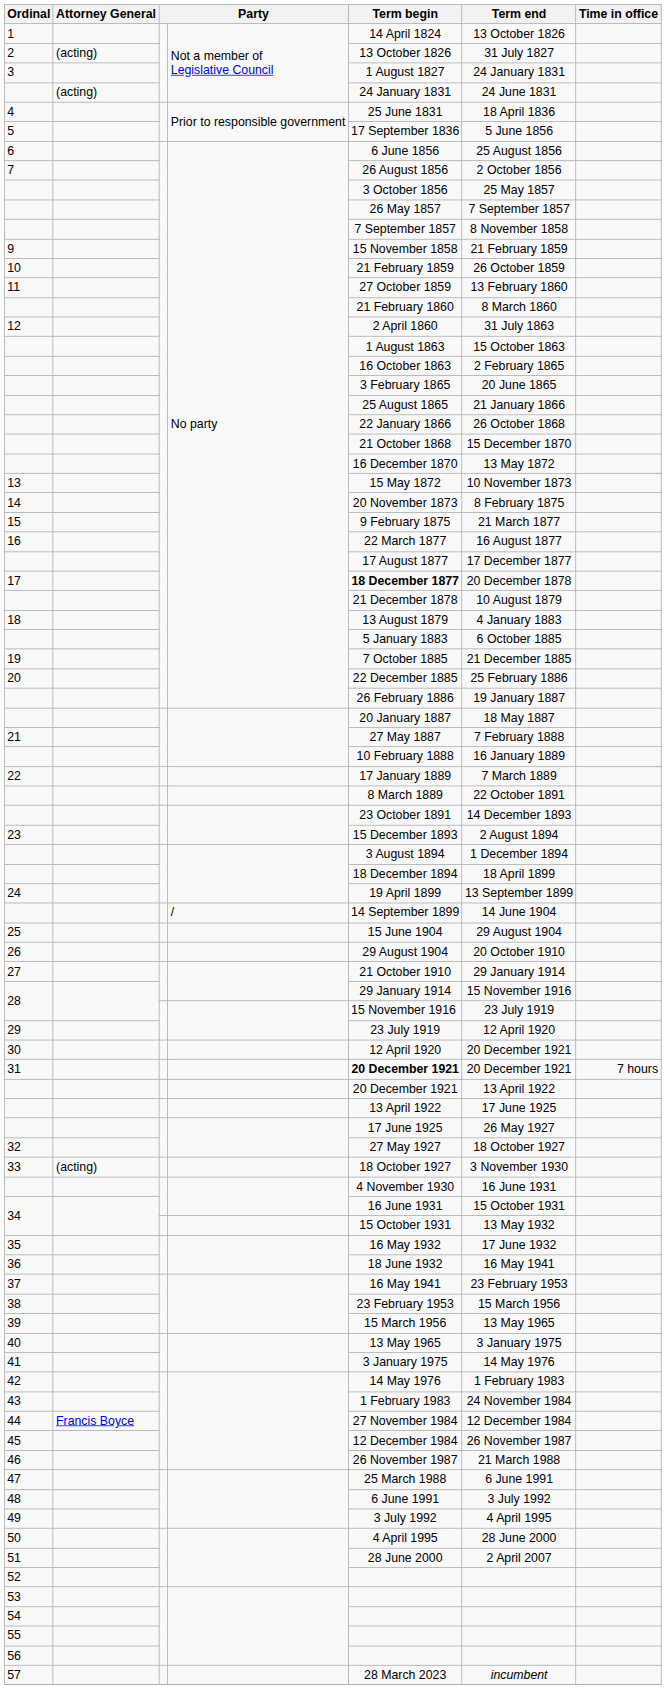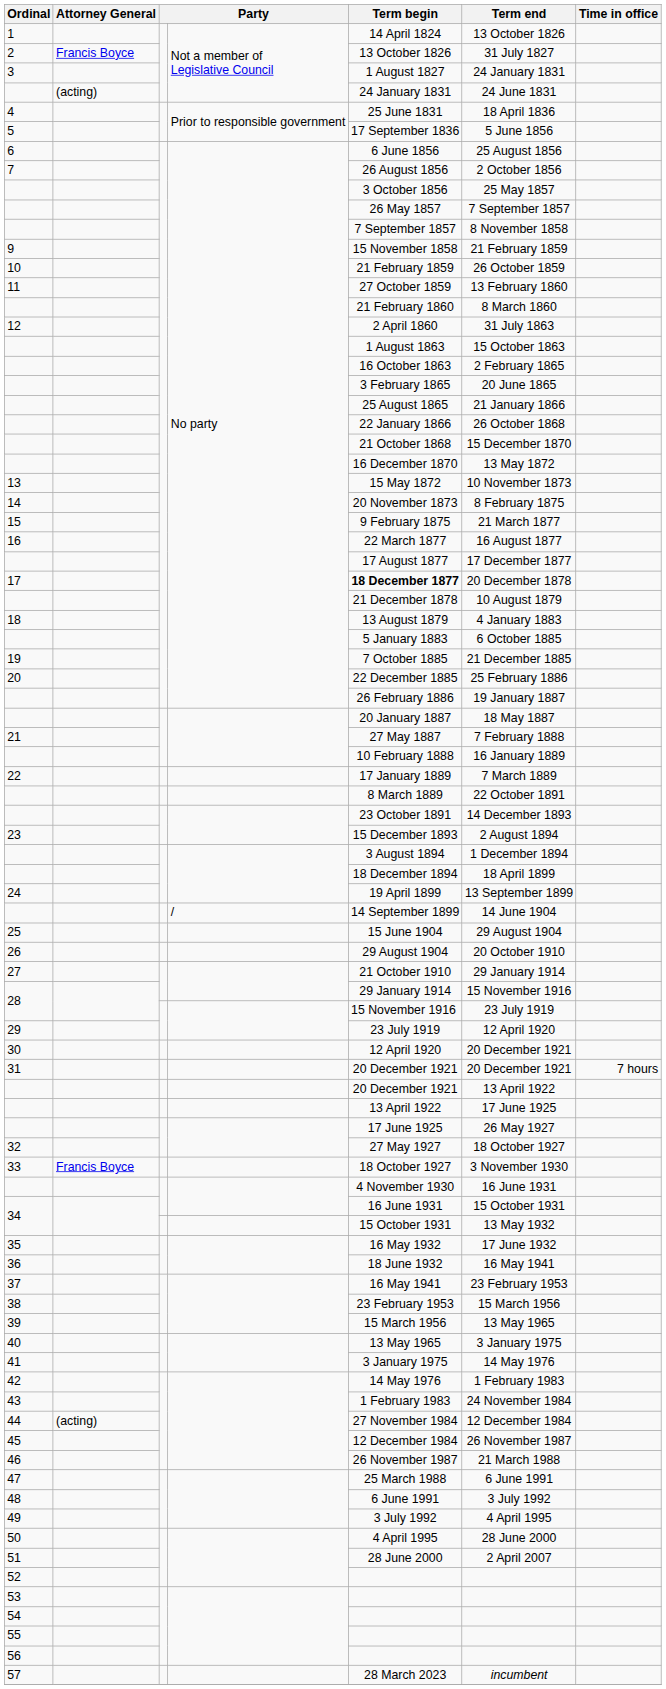(77, 53) (acting) -> (95, 53) Francis Boyce
(405, 1069) bold -> (405, 1069) normal
(77, 1167) (acting) -> (95, 1167) Francis Boyce
(95, 1421) Francis Boyce -> (77, 1421) (acting)
